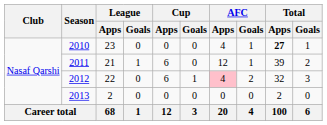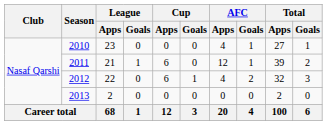(279, 46) bold -> (279, 46) normal
(223, 79) pink background -> (223, 79) no background
